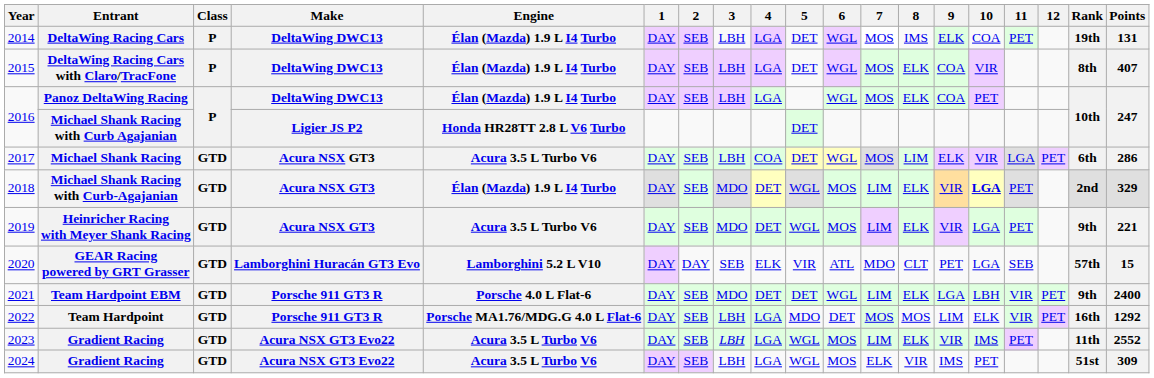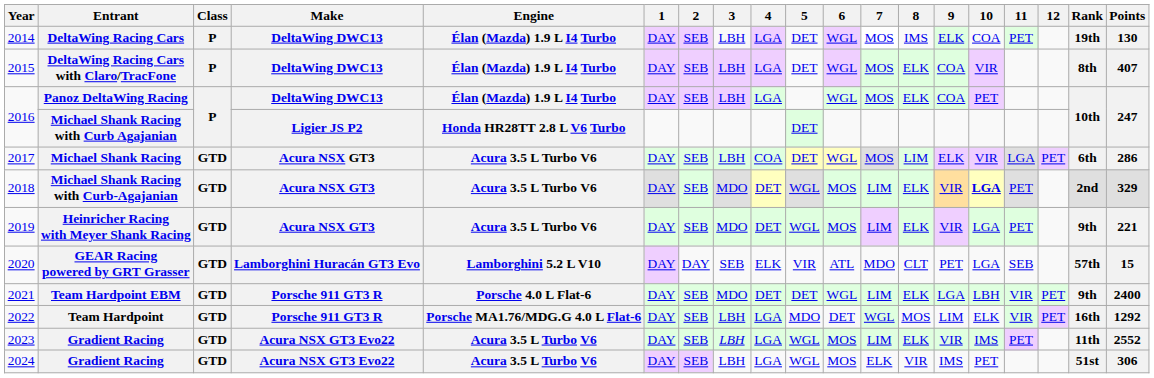(1127, 37) 131 -> (1127, 37) 130
(534, 188) Élan (Mazda) 1.9 L I4 Turbo -> (534, 188) Acura 3.5 L Turbo V6
(879, 316) MOS -> (879, 316) WGL
(1127, 360) 309 -> (1127, 360) 306
